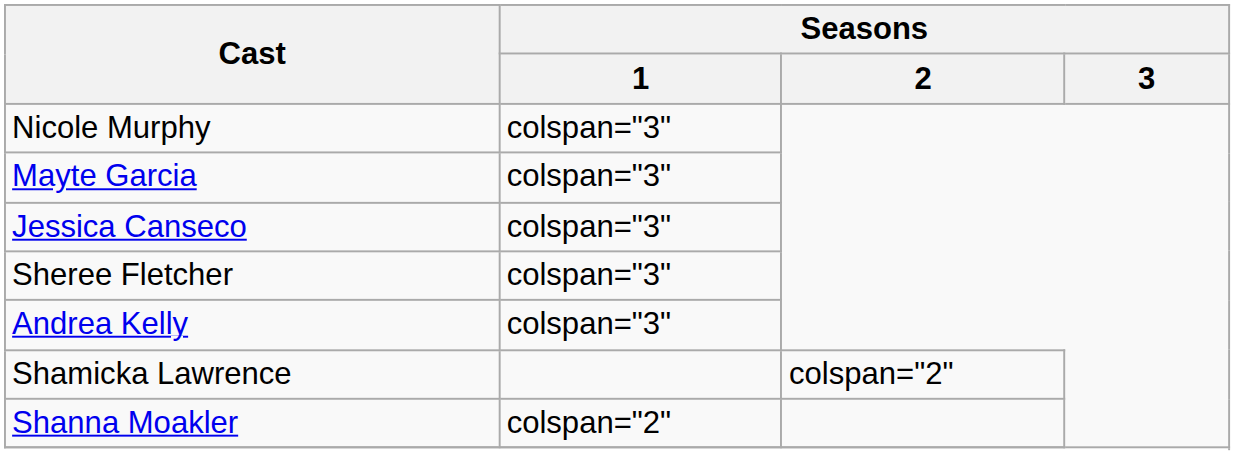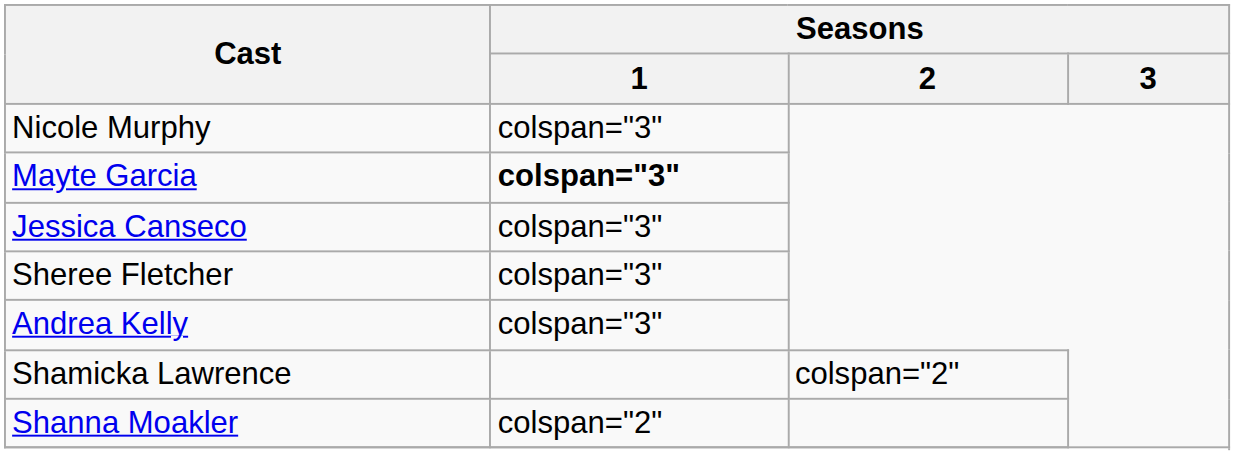(589, 176) normal -> (589, 176) bold
